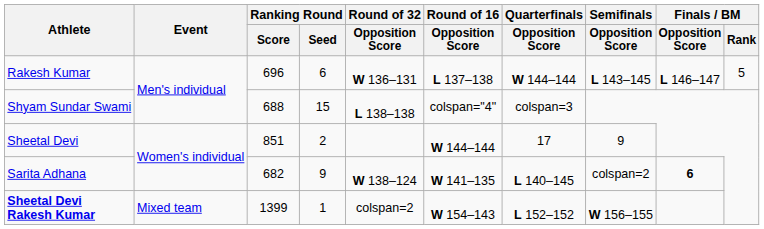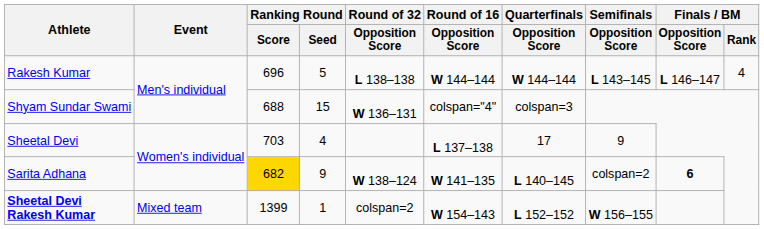(323, 73) 6 -> (323, 73) 5
(385, 80) W 136–131 -> (385, 80) L 138–138
(463, 80) L 137–138 -> (463, 80) W 144–144
(741, 73) 5 -> (741, 73) 4
(385, 114) L 138–138 -> (385, 114) W 136–131
(273, 141) 851 -> (273, 141) 703
(323, 141) 2 -> (323, 141) 4
(463, 148) W 144–144 -> (463, 148) L 137–138
(273, 174) no background -> (273, 174) gold background
